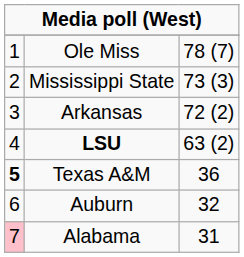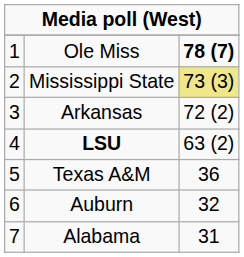(209, 50) normal -> (209, 50) bold
(209, 81) no background -> (209, 81) khaki background
(15, 174) bold -> (15, 174) normal
(15, 236) pink background -> (15, 236) no background
